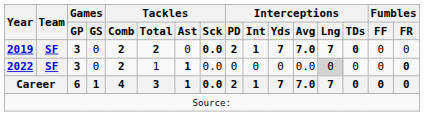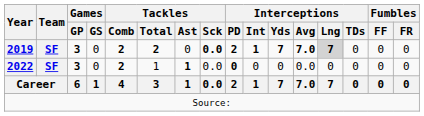(331, 49) no background -> (331, 49) lightgrey background
(355, 49) bold -> (355, 49) normal
(234, 67) normal -> (234, 67) bold
(331, 67) lightgrey background -> (331, 67) no background
(406, 67) bold -> (406, 67) normal
